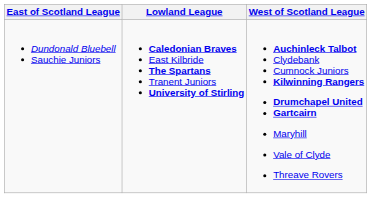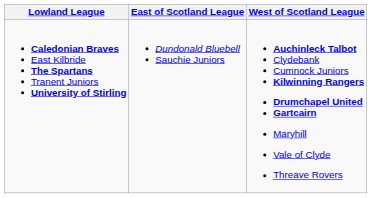columns swapped: (184, 12) <-> (63, 12)
